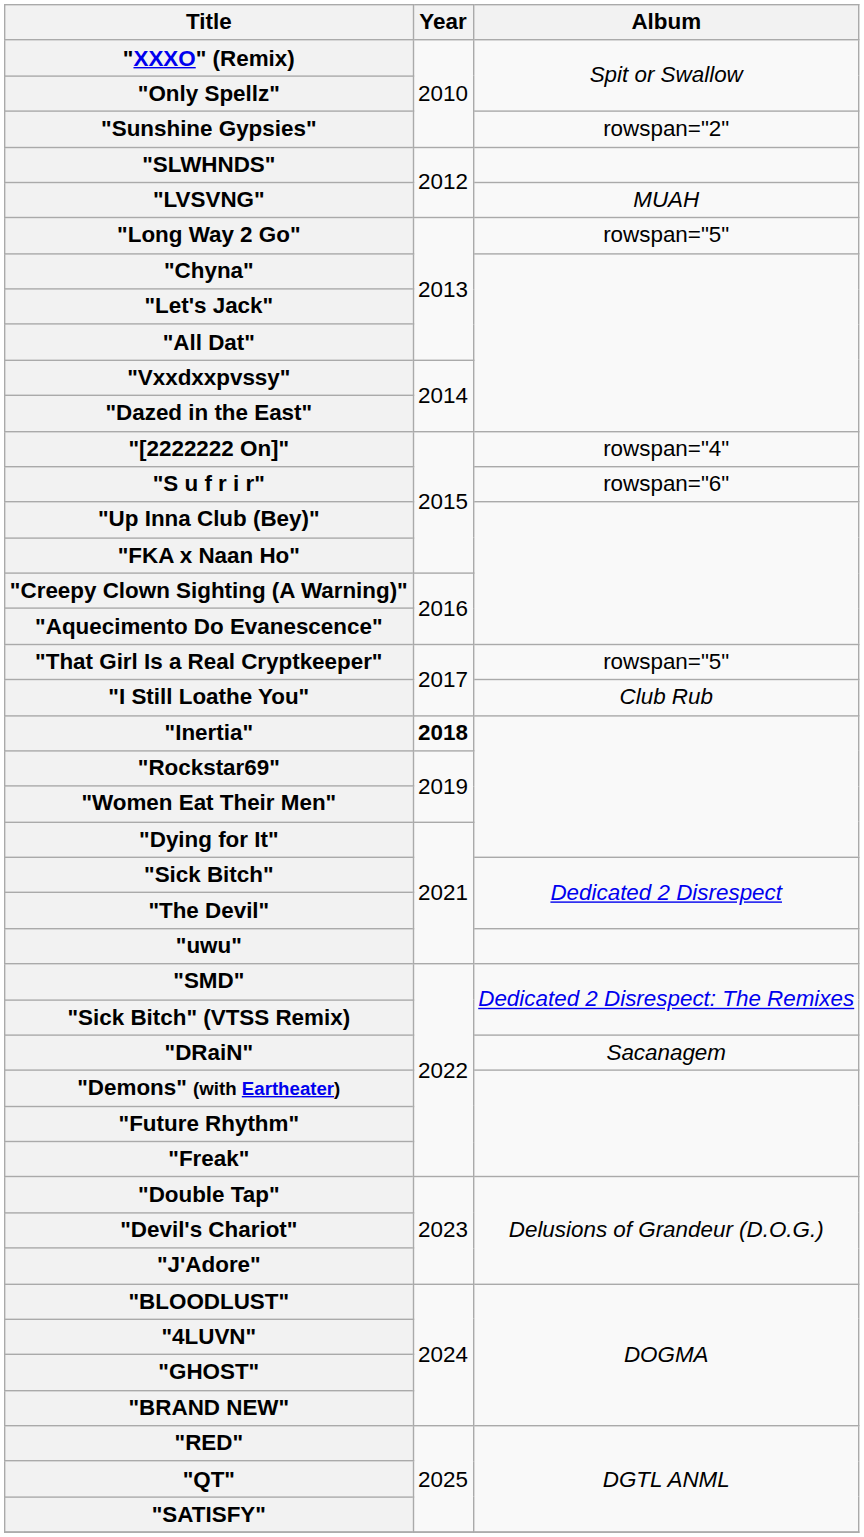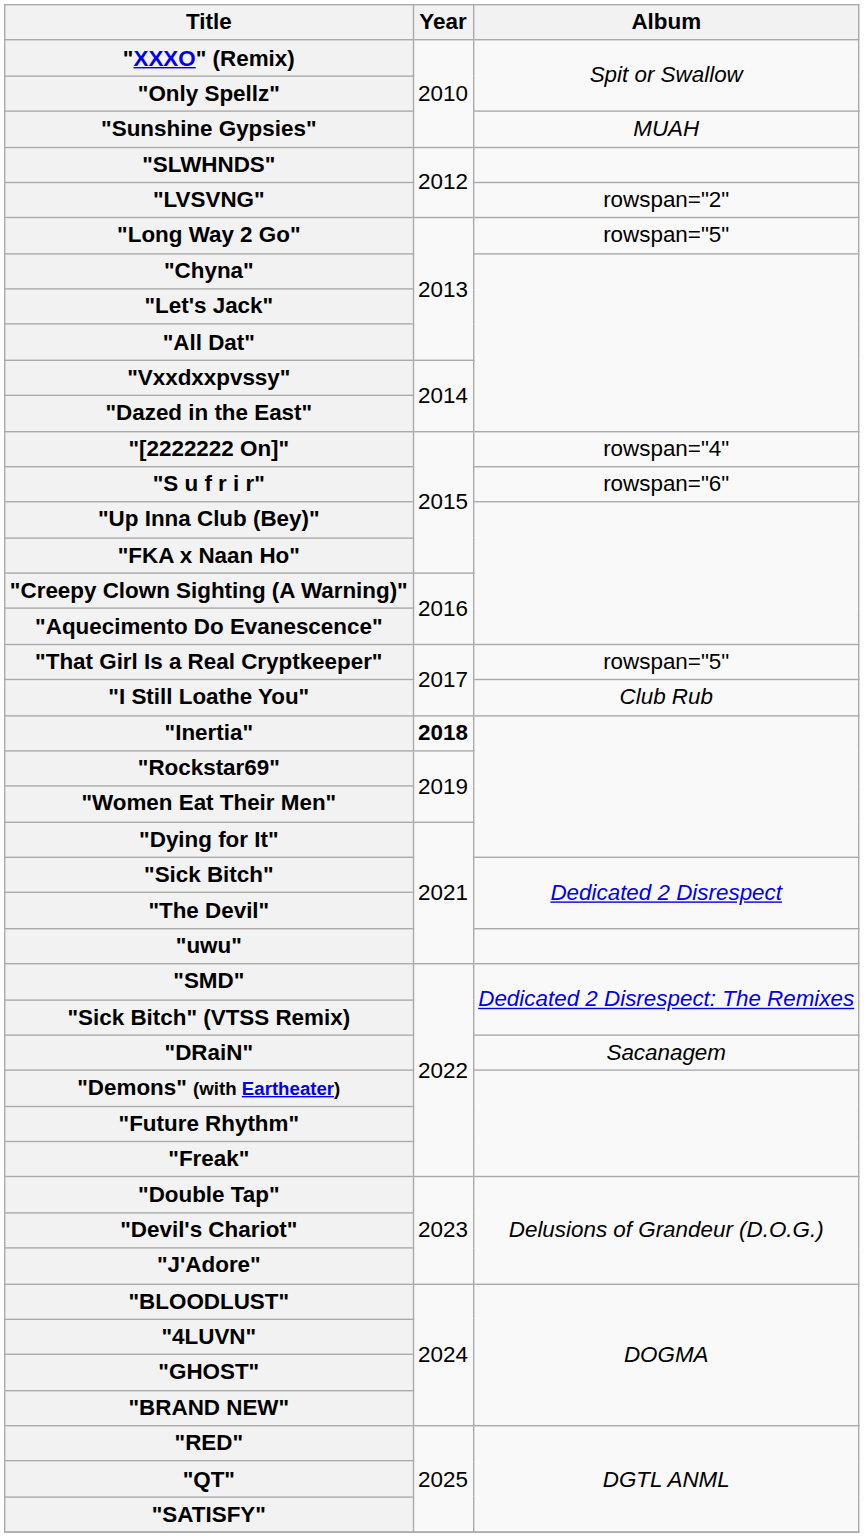(666, 128) rowspan="2" -> (666, 128) MUAH
(666, 199) MUAH -> (666, 199) rowspan="2"
